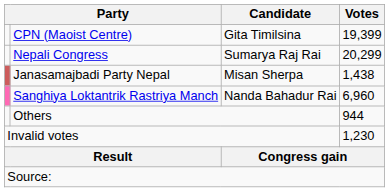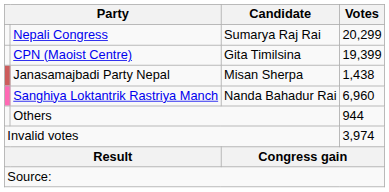rows swapped: (61, 55) <-> (73, 34)
(358, 136) 1,230 -> (358, 136) 3,974
